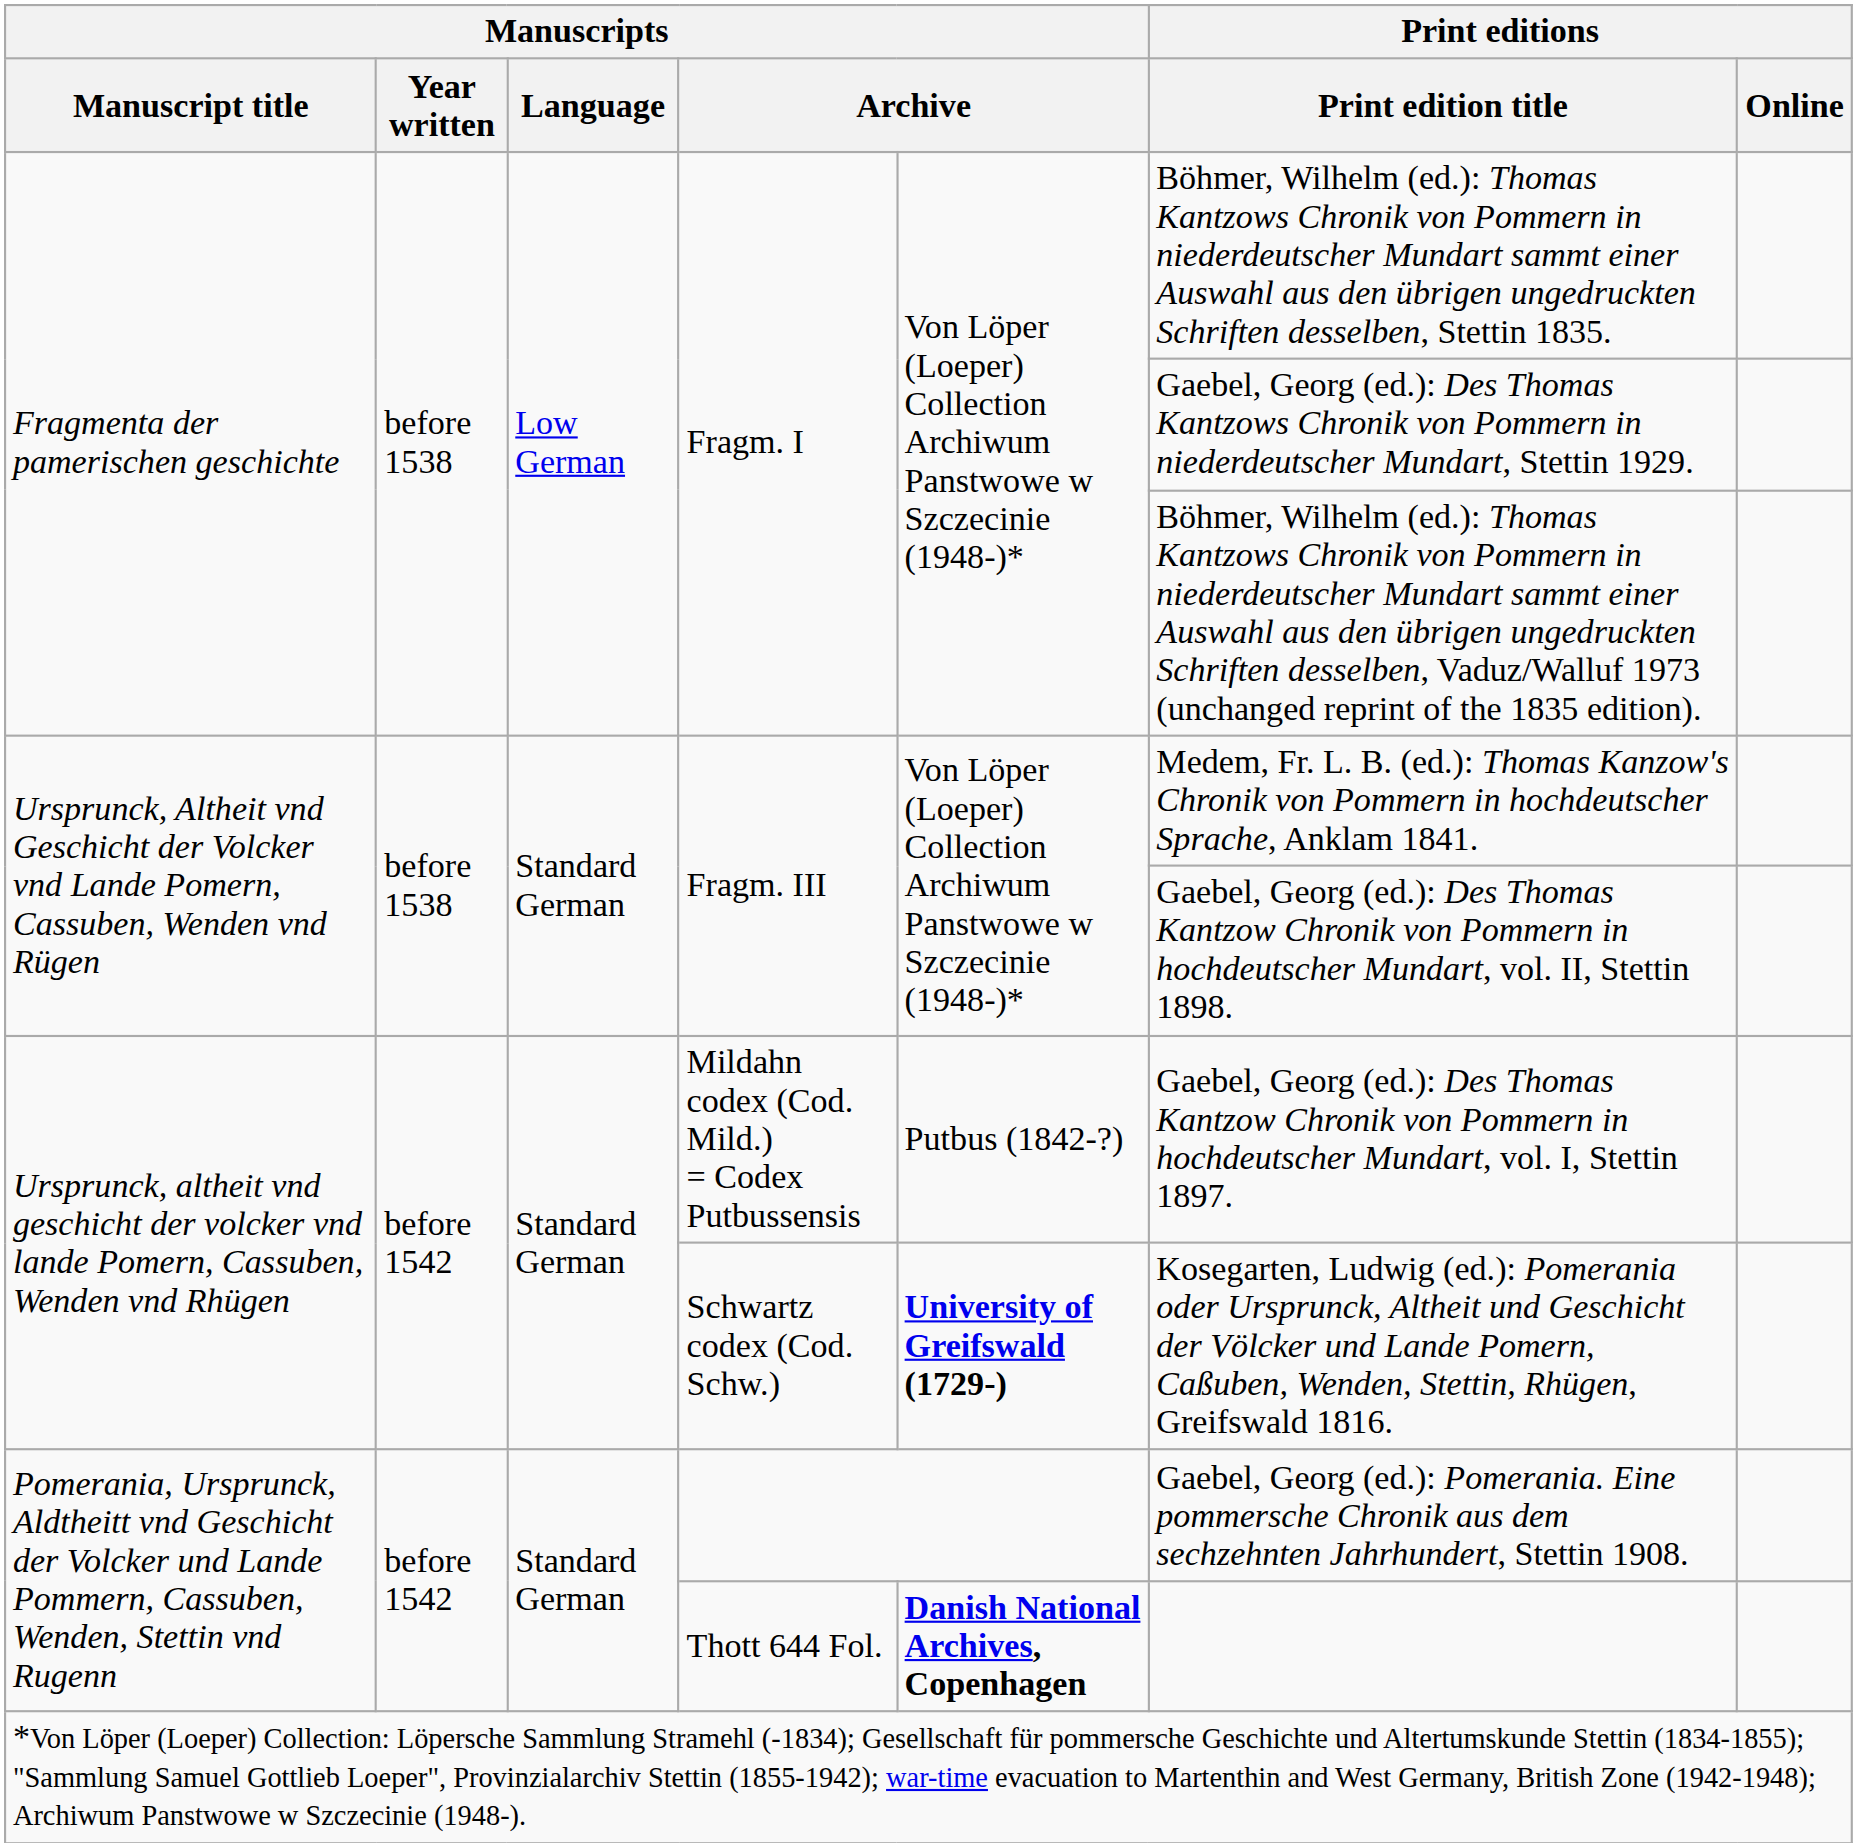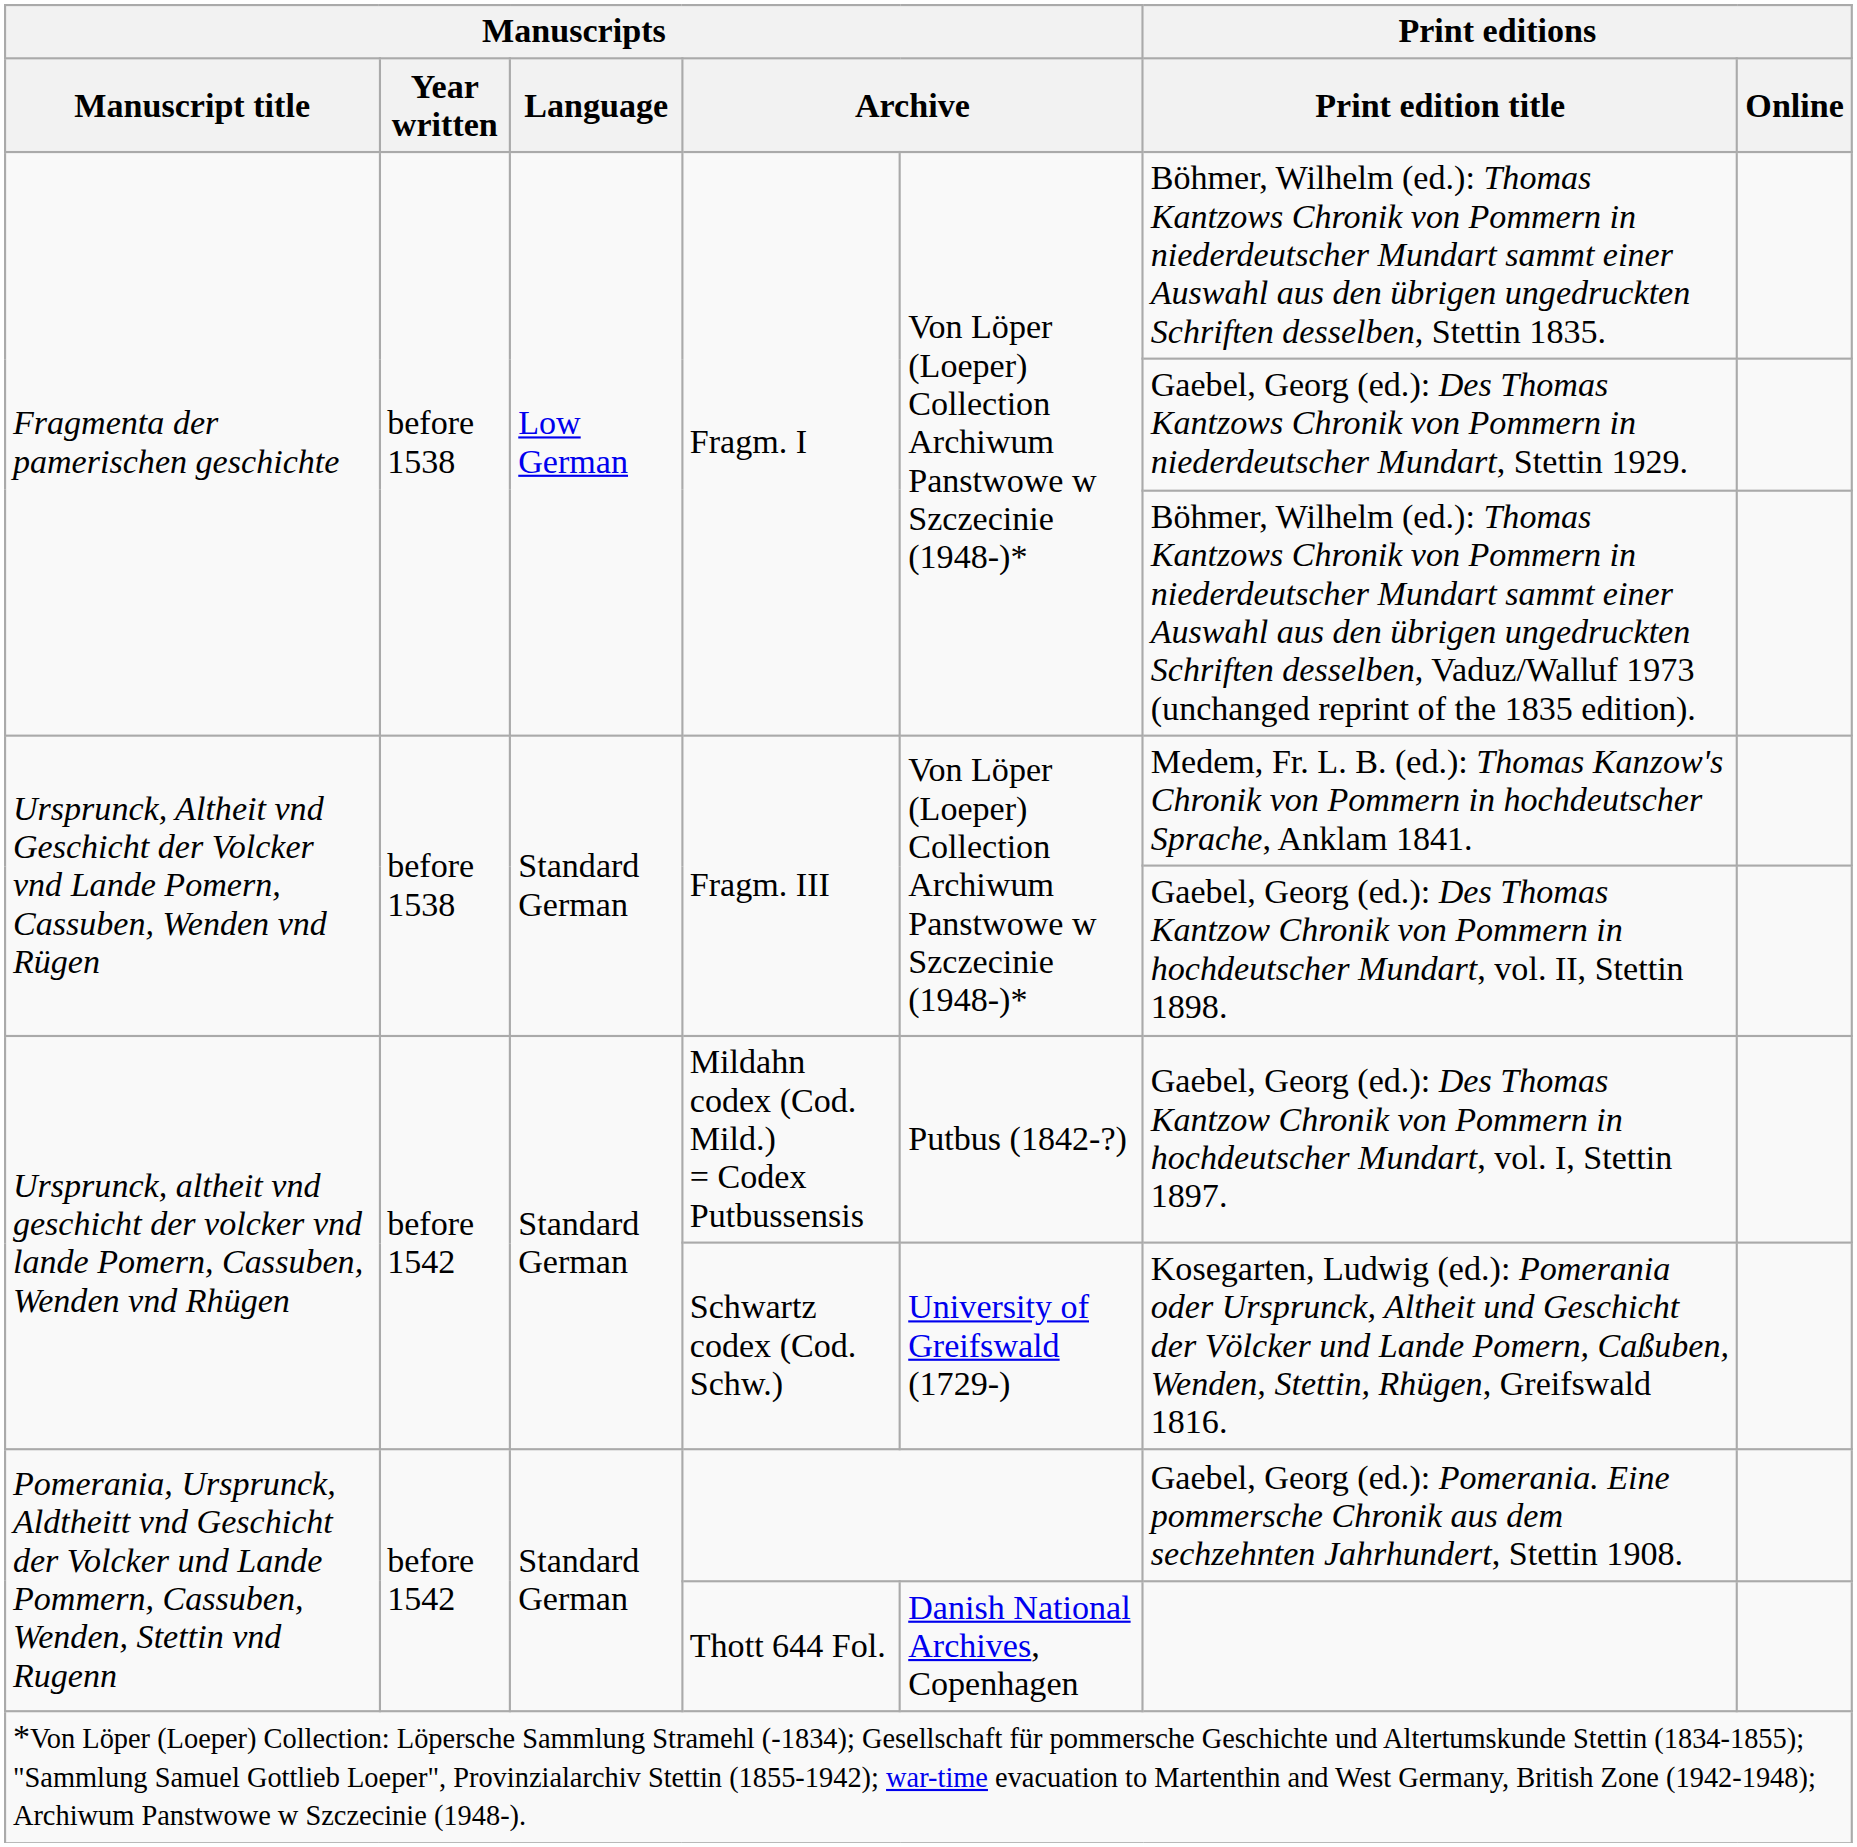(999, 1345) bold -> (999, 1345) normal
(1023, 1645) bold -> (1019, 1645) normal
